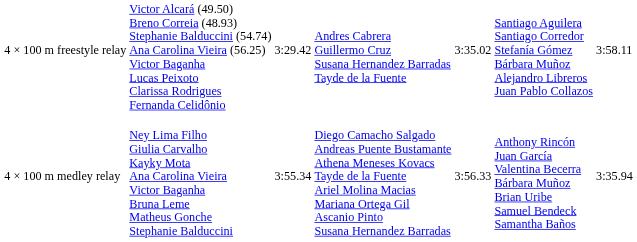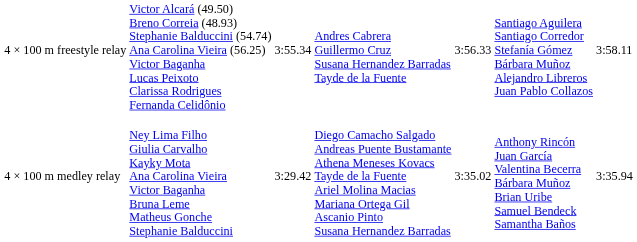(293, 50) 3:29.42 -> (293, 50) 3:55.34
(473, 50) 3:35.02 -> (473, 50) 3:56.33
(293, 176) 3:55.34 -> (293, 176) 3:29.42
(473, 176) 3:56.33 -> (473, 176) 3:35.02
